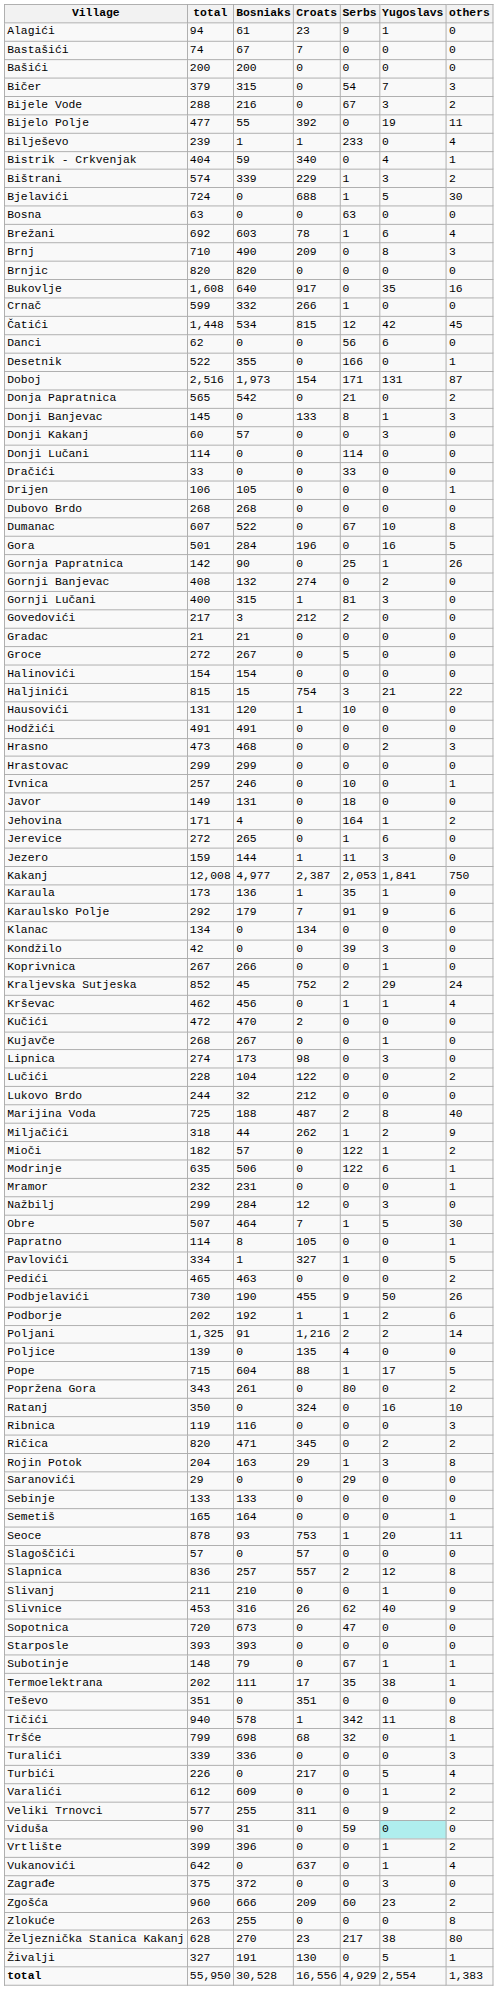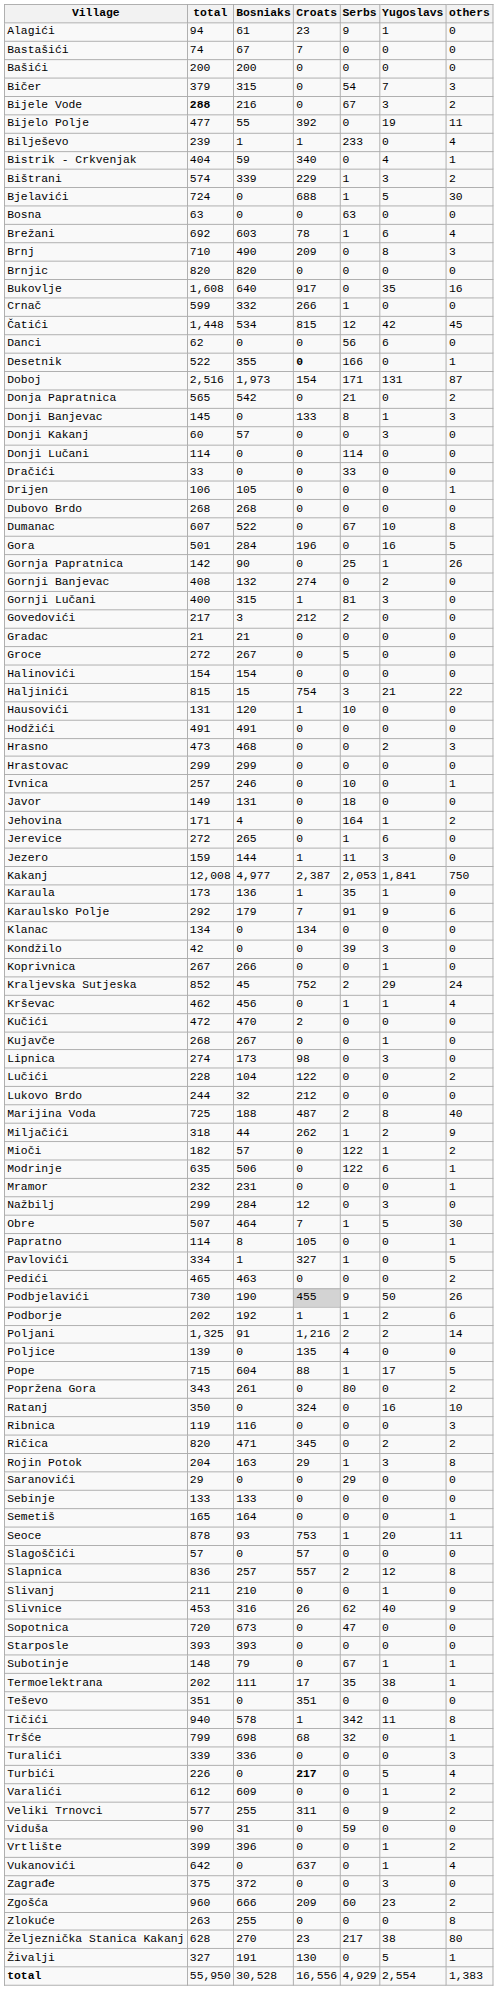(200, 106) normal -> (200, 106) bold
(300, 362) normal -> (300, 362) bold
(306, 1298) no background -> (306, 1298) lightgrey background
(306, 1775) normal -> (306, 1775) bold
(386, 1830) paleturquoise background -> (386, 1830) no background
